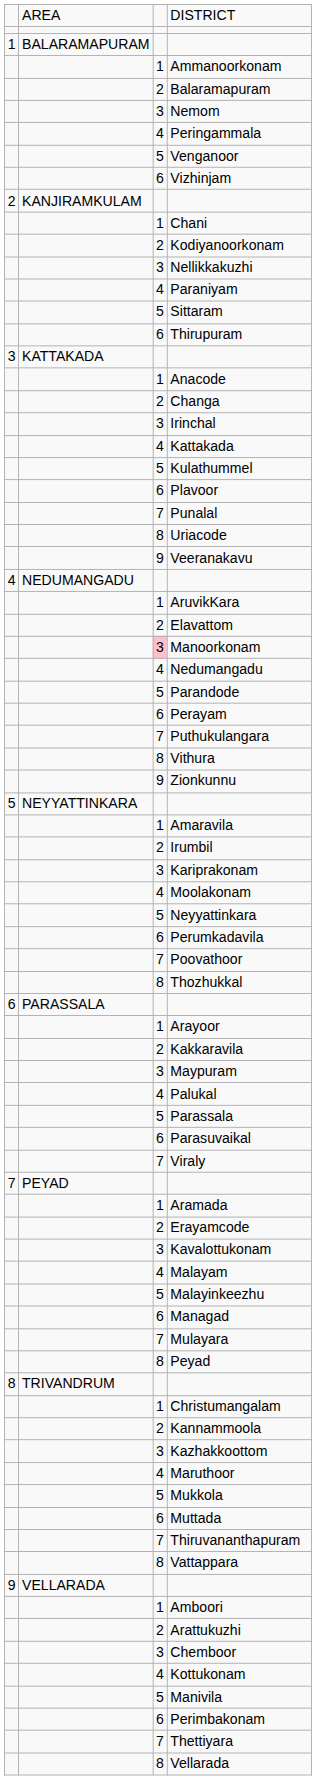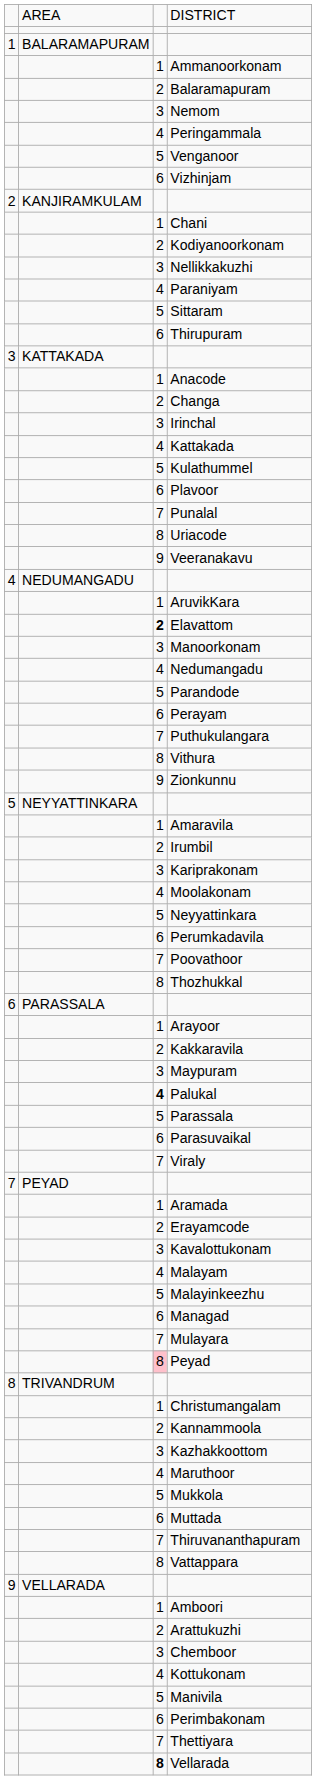(160, 625) normal -> (160, 625) bold
(160, 647) pink background -> (160, 647) no background
(160, 1093) normal -> (160, 1093) bold
(160, 1361) no background -> (160, 1361) pink background
(160, 1763) normal -> (160, 1763) bold
